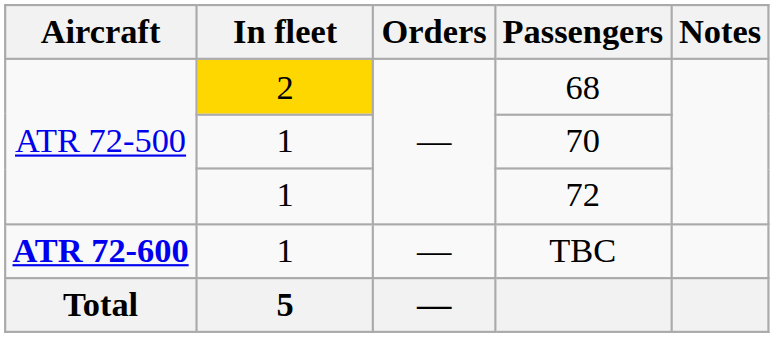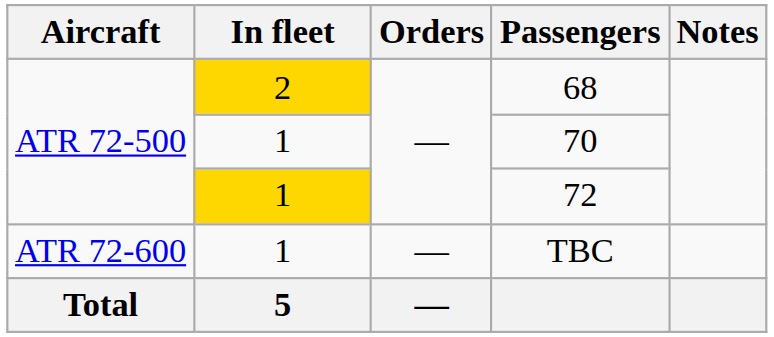(285, 195) no background -> (283, 195) gold background
(101, 250) bold -> (101, 250) normal
